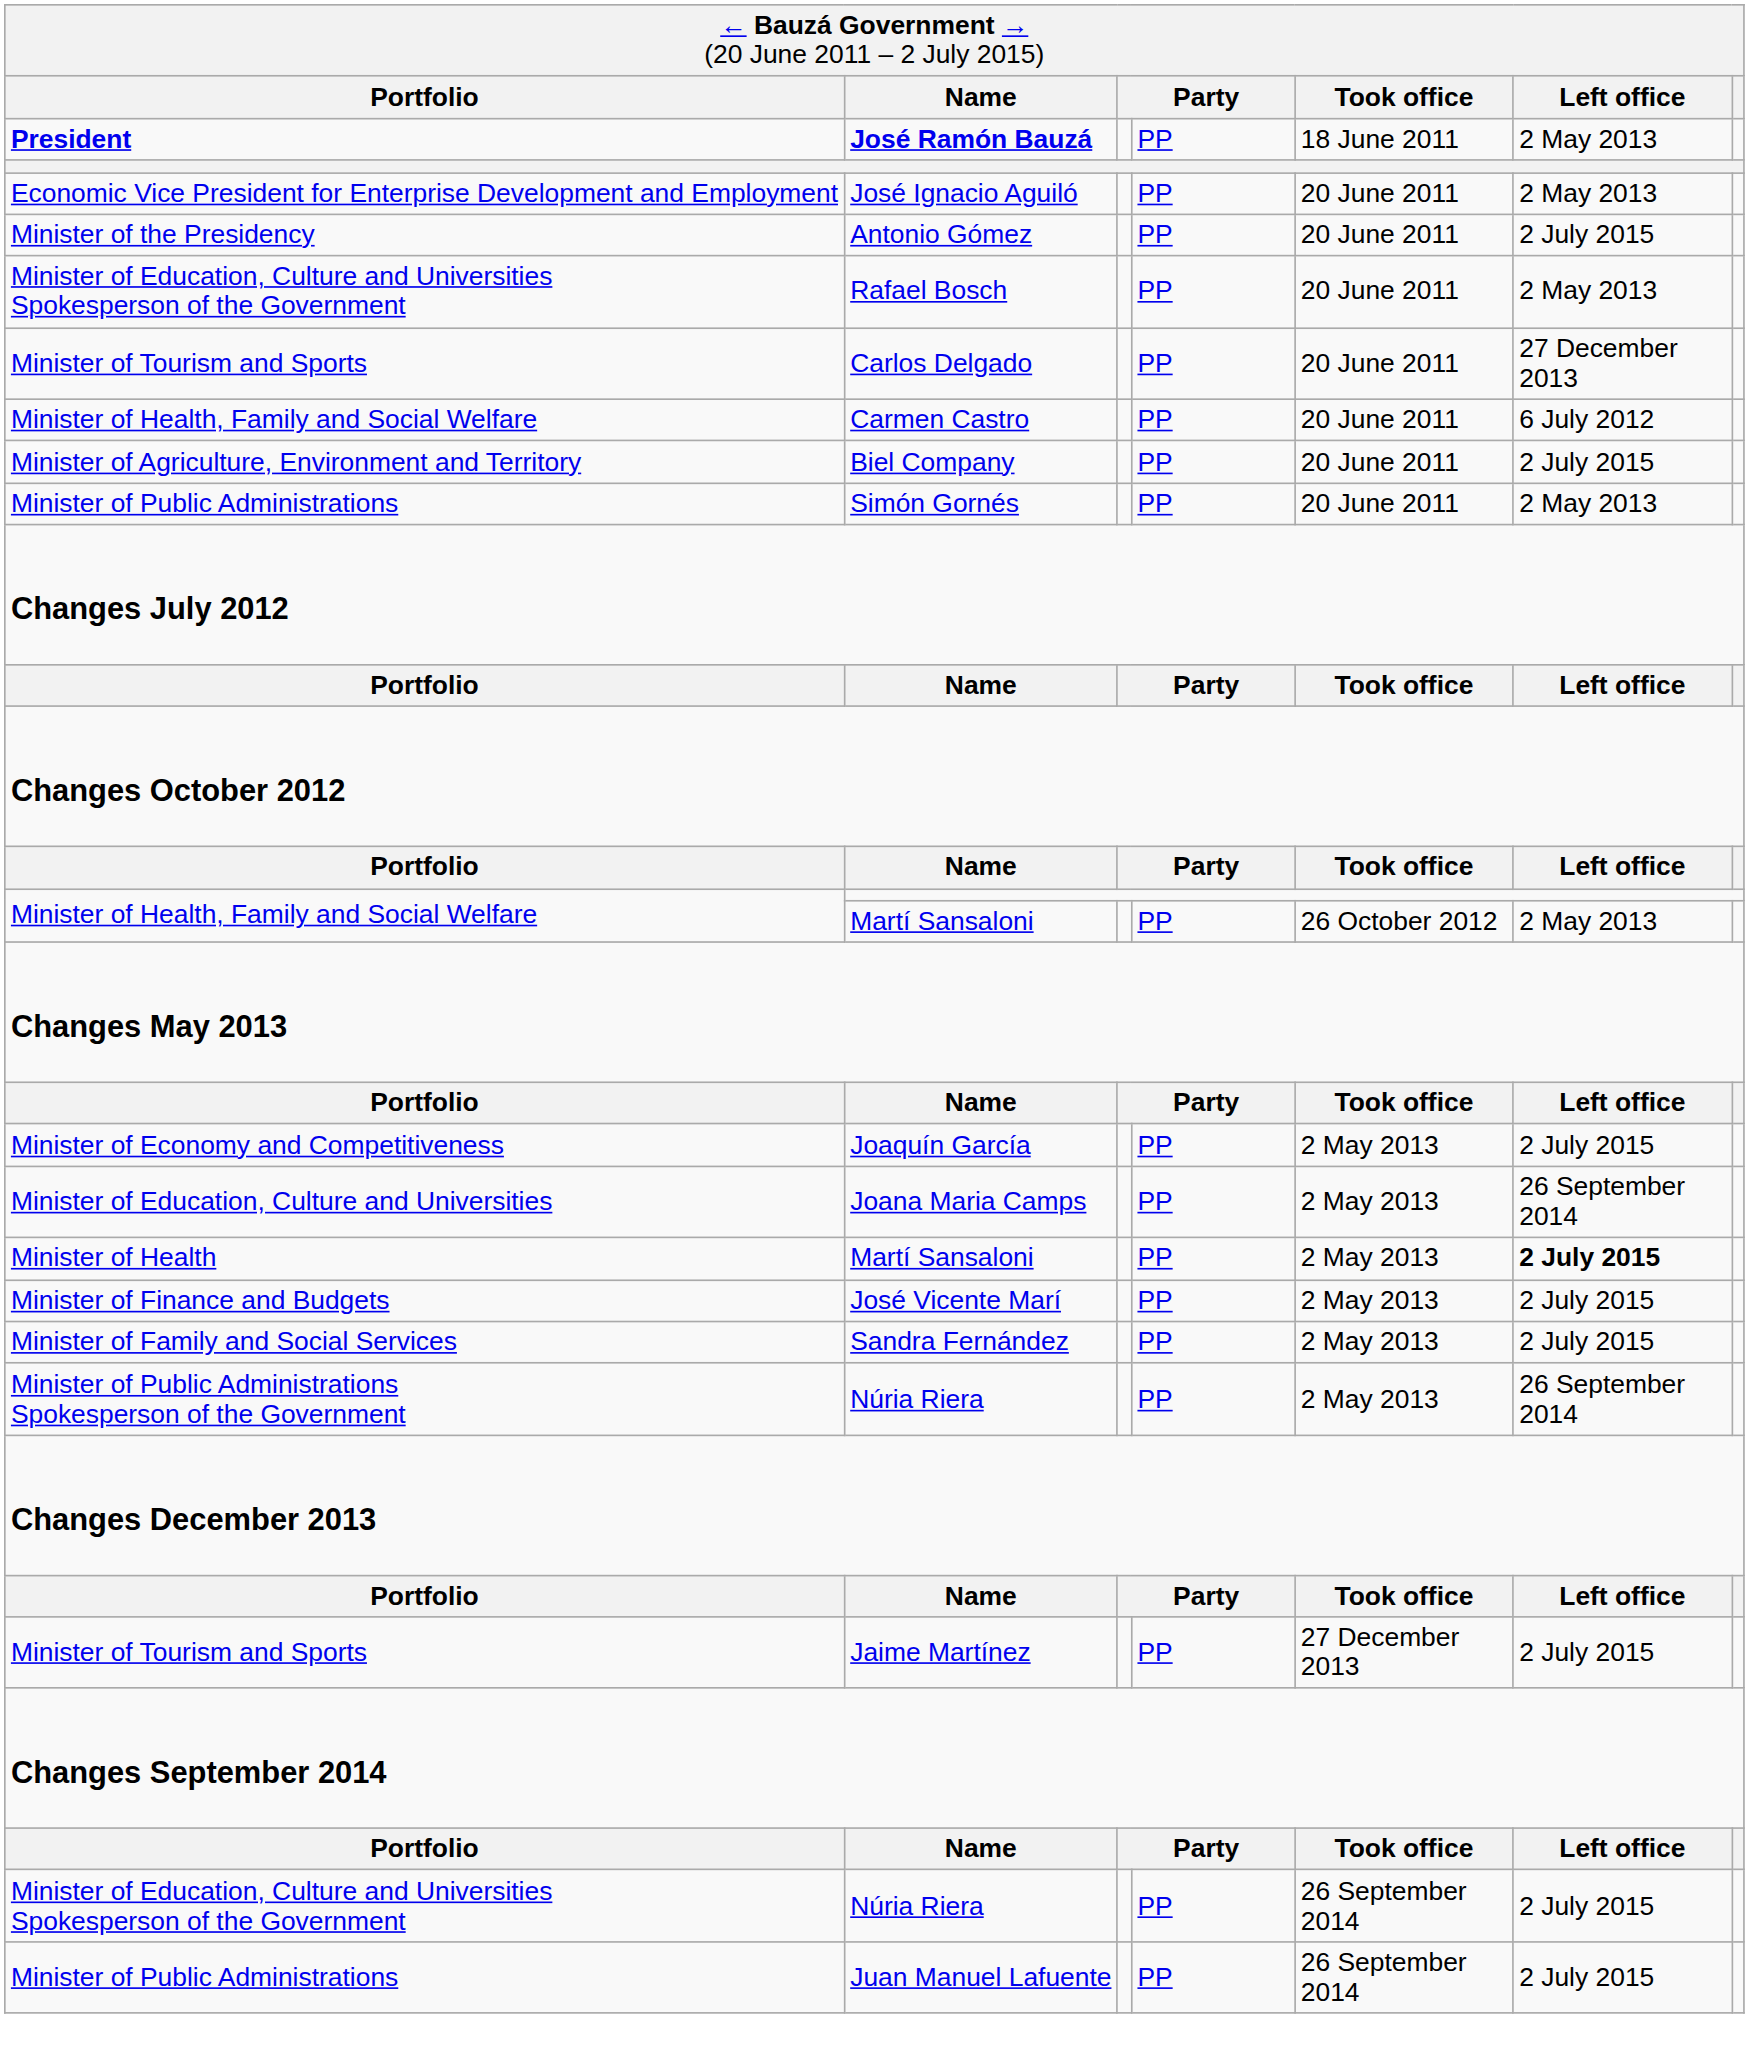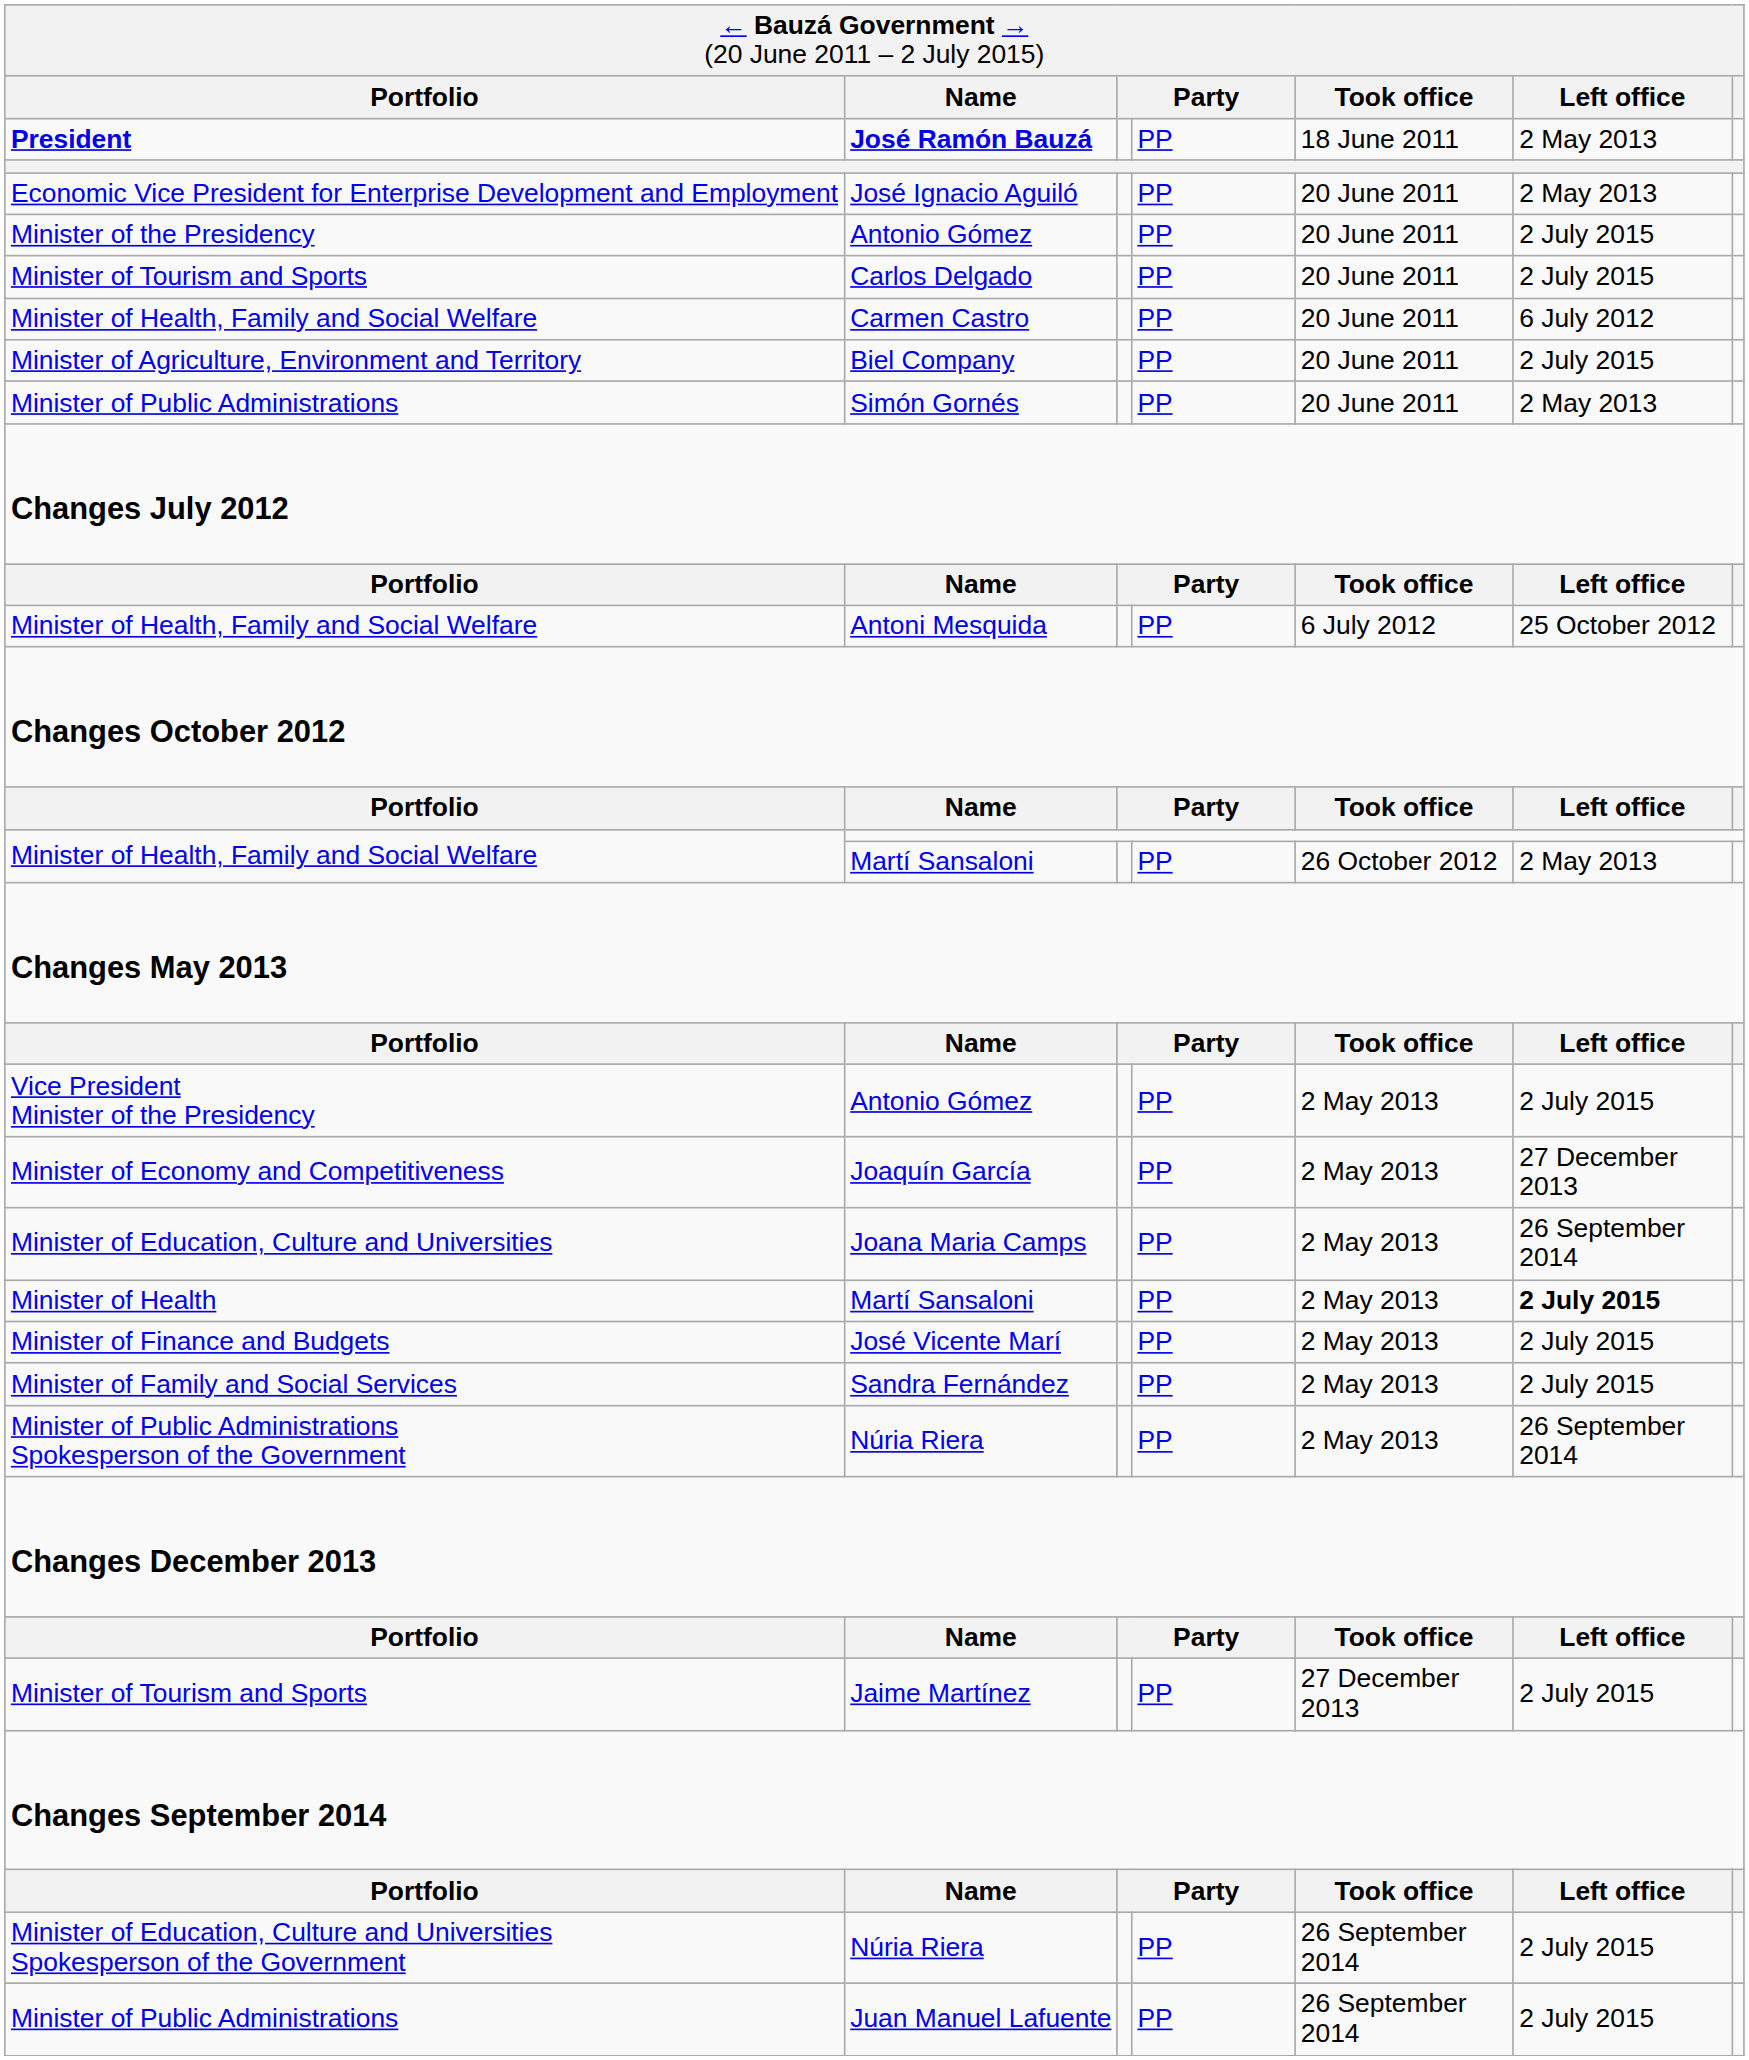- row: (282, 291)
(1598, 363) 27 December 2013 -> (1587, 276) 2 July 2015
+ row: (274, 625)
+ row: (163, 1100)
(1587, 1144) 2 July 2015 -> (1598, 1171) 27 December 2013
